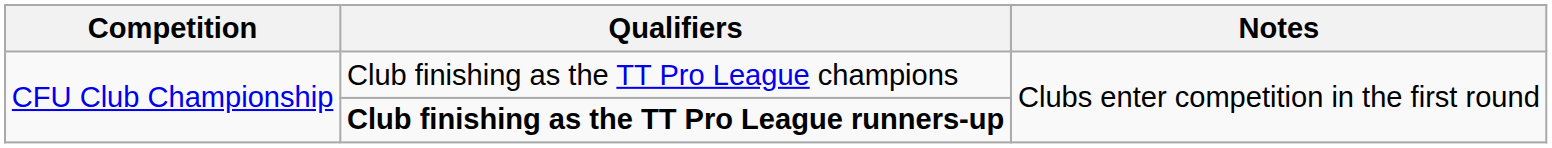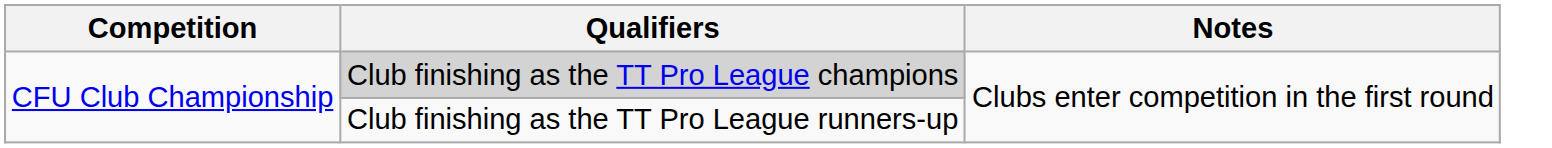(653, 74) no background -> (653, 74) lightgrey background
(676, 120) bold -> (653, 120) normal
